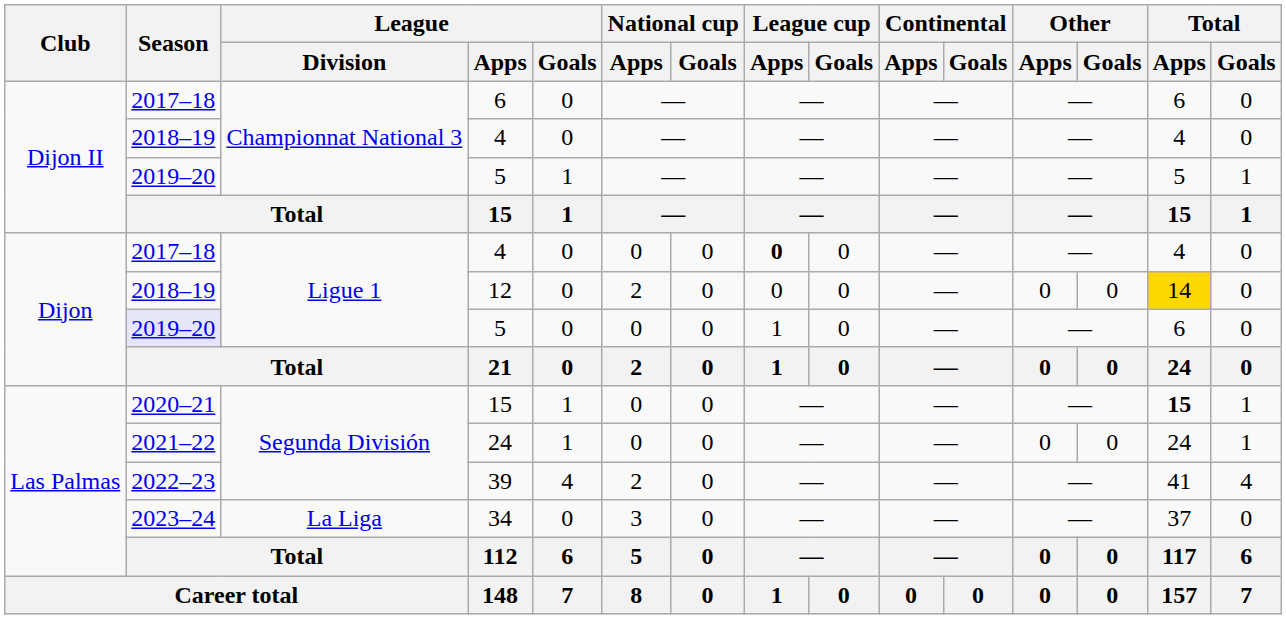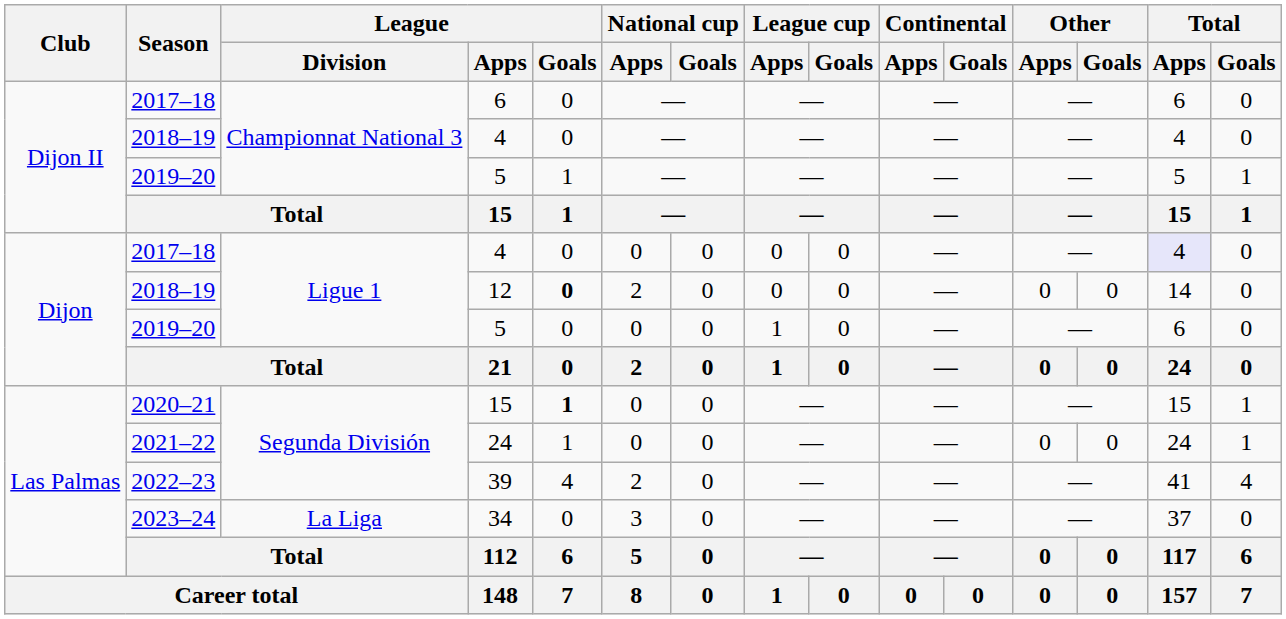(777, 251) bold -> (777, 251) normal
(1179, 251) no background -> (1179, 251) lavender background
(567, 289) normal -> (567, 289) bold
(1179, 289) gold background -> (1179, 289) no background
(173, 328) lavender background -> (173, 328) no background
(567, 404) normal -> (567, 404) bold
(1179, 404) bold -> (1179, 404) normal
